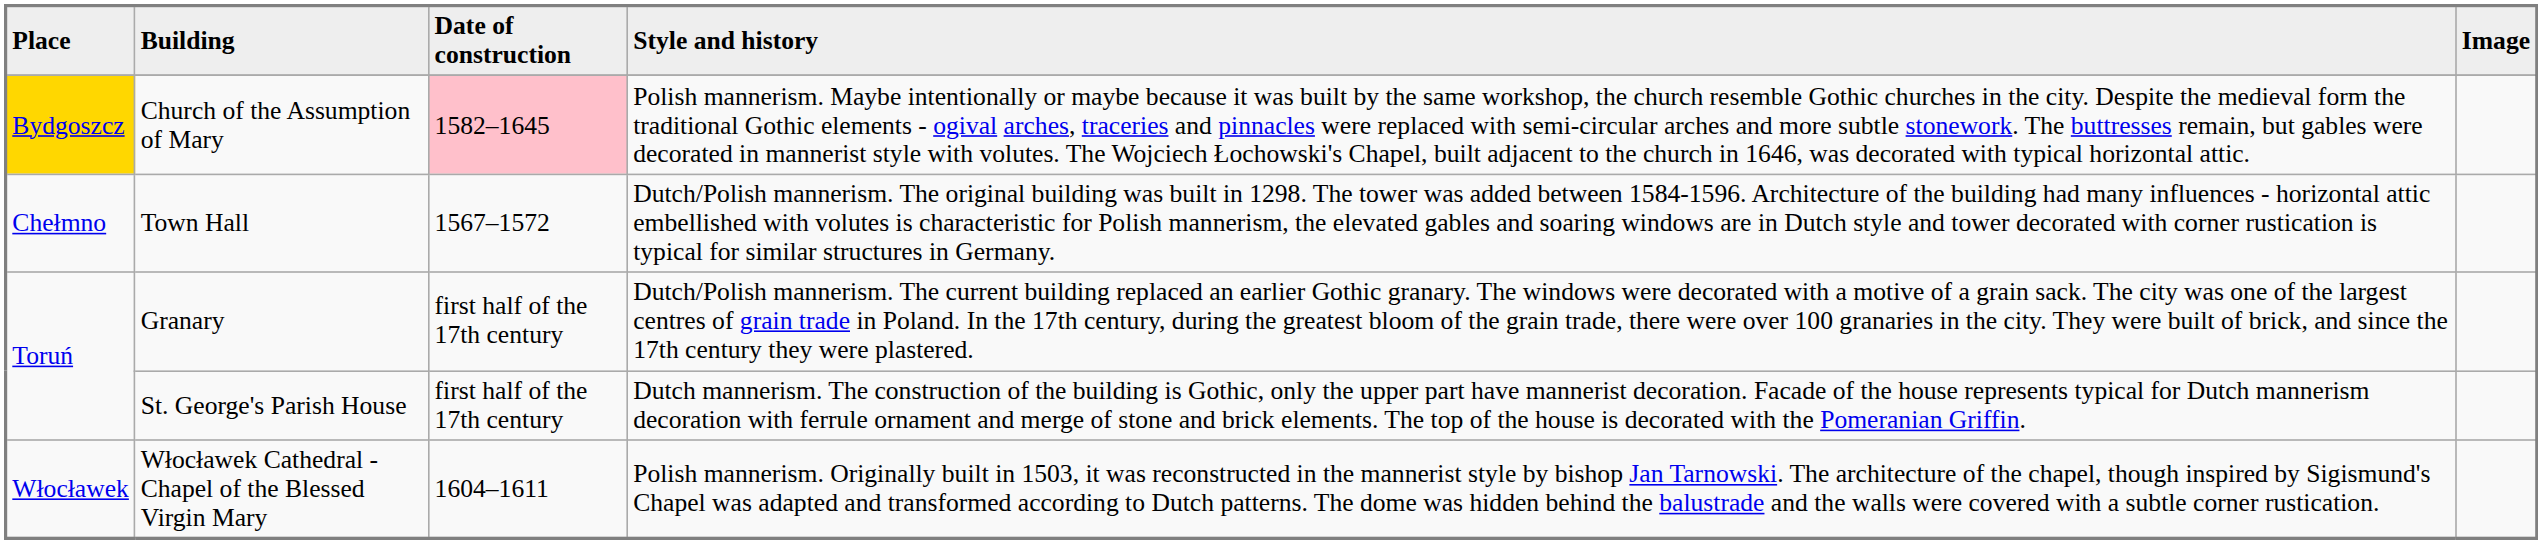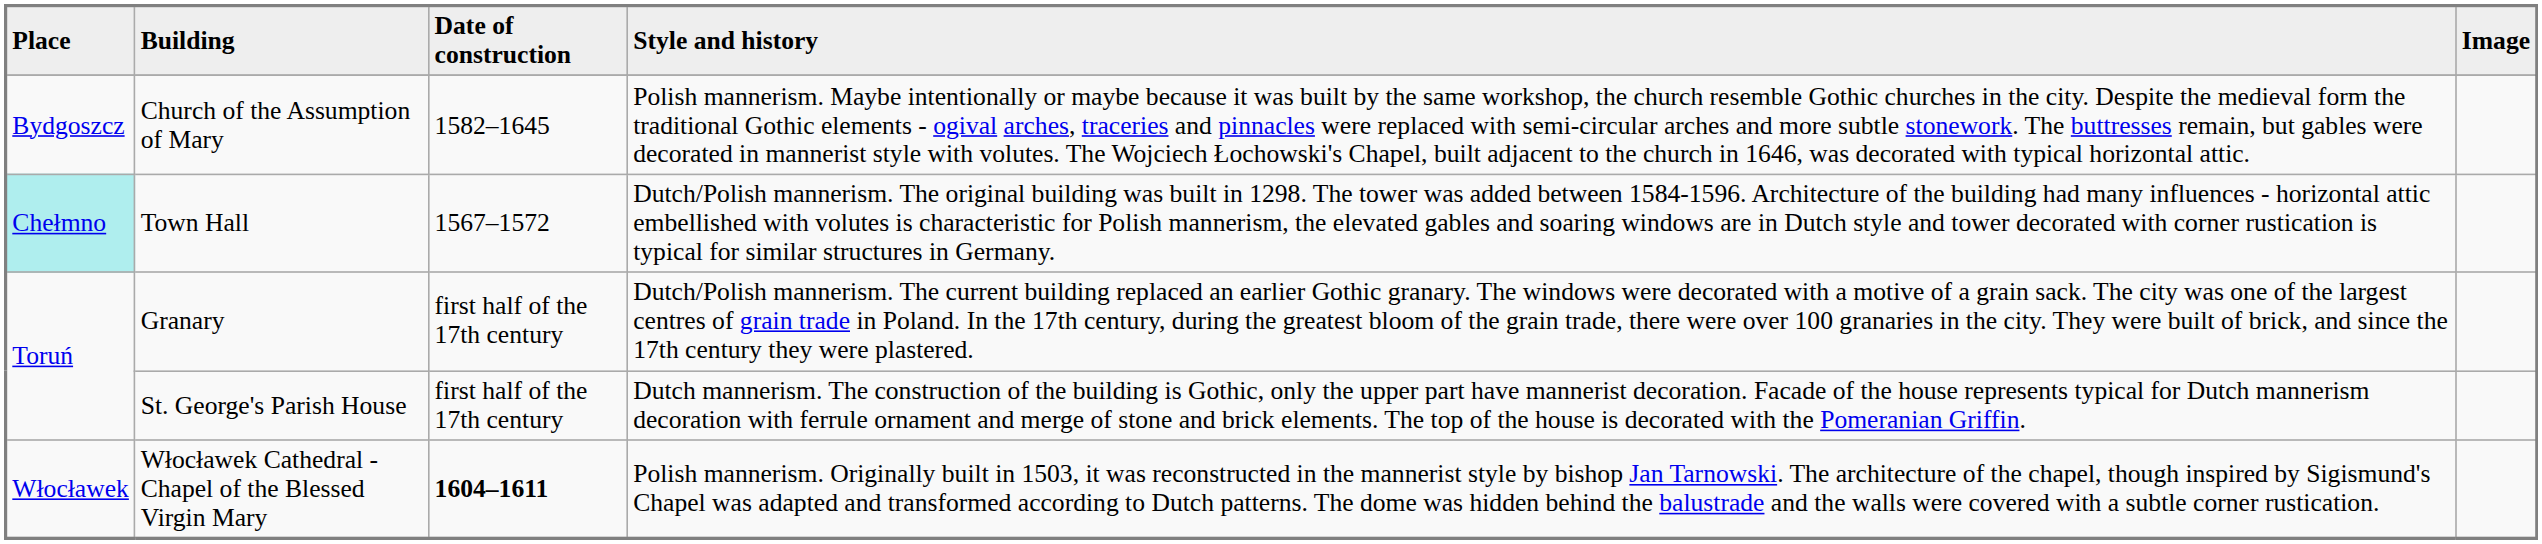(68, 124) gold background -> (68, 124) no background
(492, 124) pink background -> (492, 124) no background
(59, 222) no background -> (59, 222) paleturquoise background
(492, 488) normal -> (491, 488) bold
